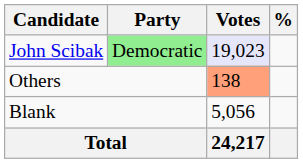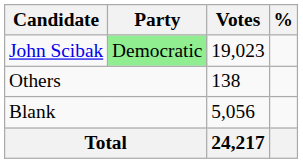(238, 50) lavender background -> (238, 50) no background
(226, 81) lightsalmon background -> (226, 81) no background
